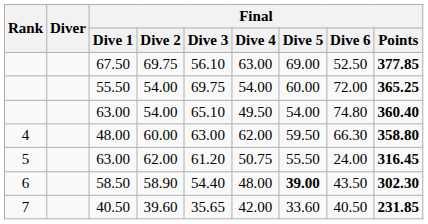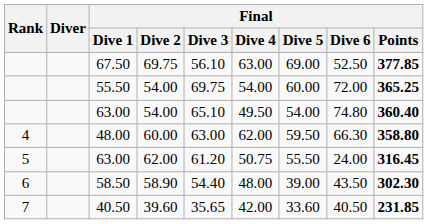(303, 183) bold -> (303, 183) normal
